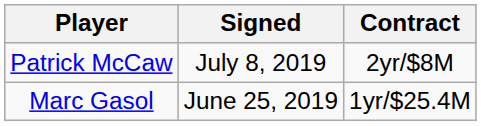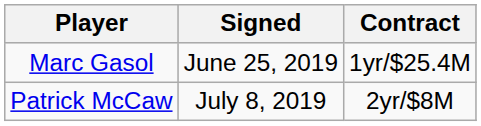rows swapped: (91, 100) <-> (91, 62)
